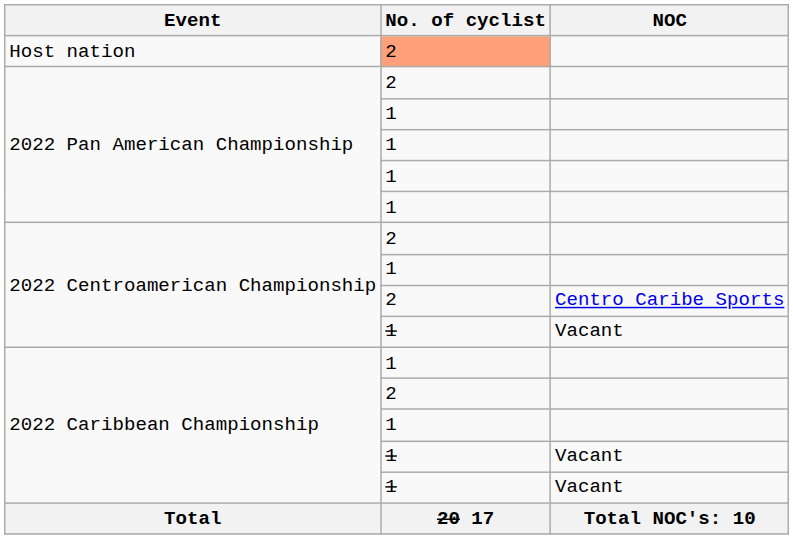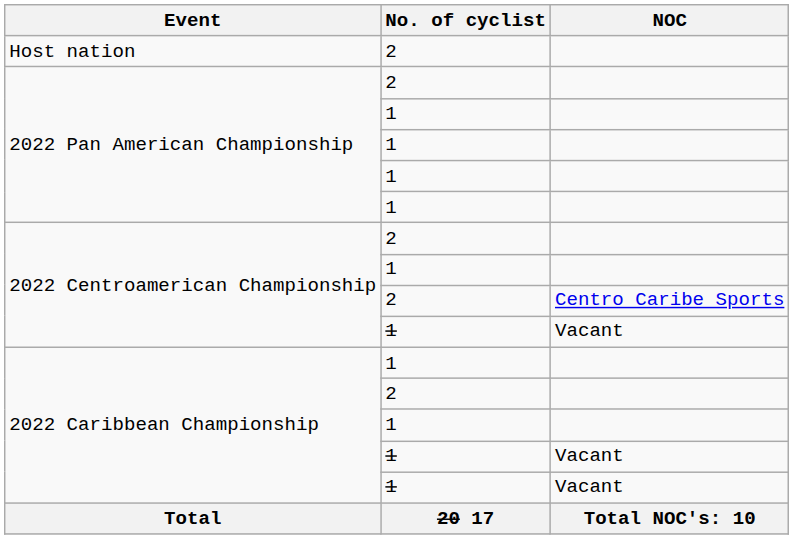(391, 51) lightsalmon background -> (391, 51) no background
